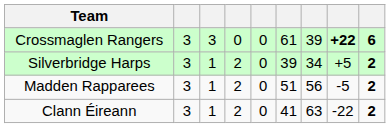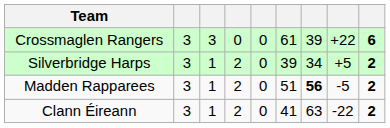(343, 39) bold -> (343, 39) normal
(314, 87) normal -> (314, 87) bold
